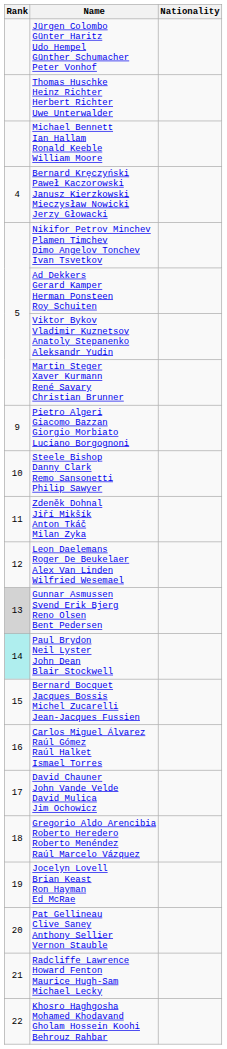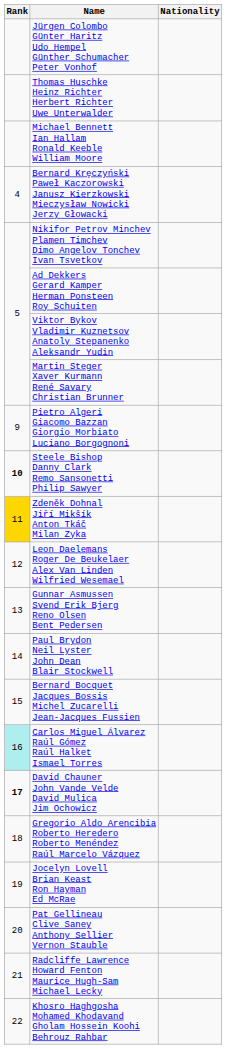(17, 474) normal -> (17, 474) bold
(17, 519) no background -> (17, 519) gold background
(17, 611) lightgrey background -> (17, 611) no background
(17, 656) paleturquoise background -> (17, 656) no background
(17, 748) no background -> (17, 748) paleturquoise background
(17, 793) normal -> (17, 793) bold
